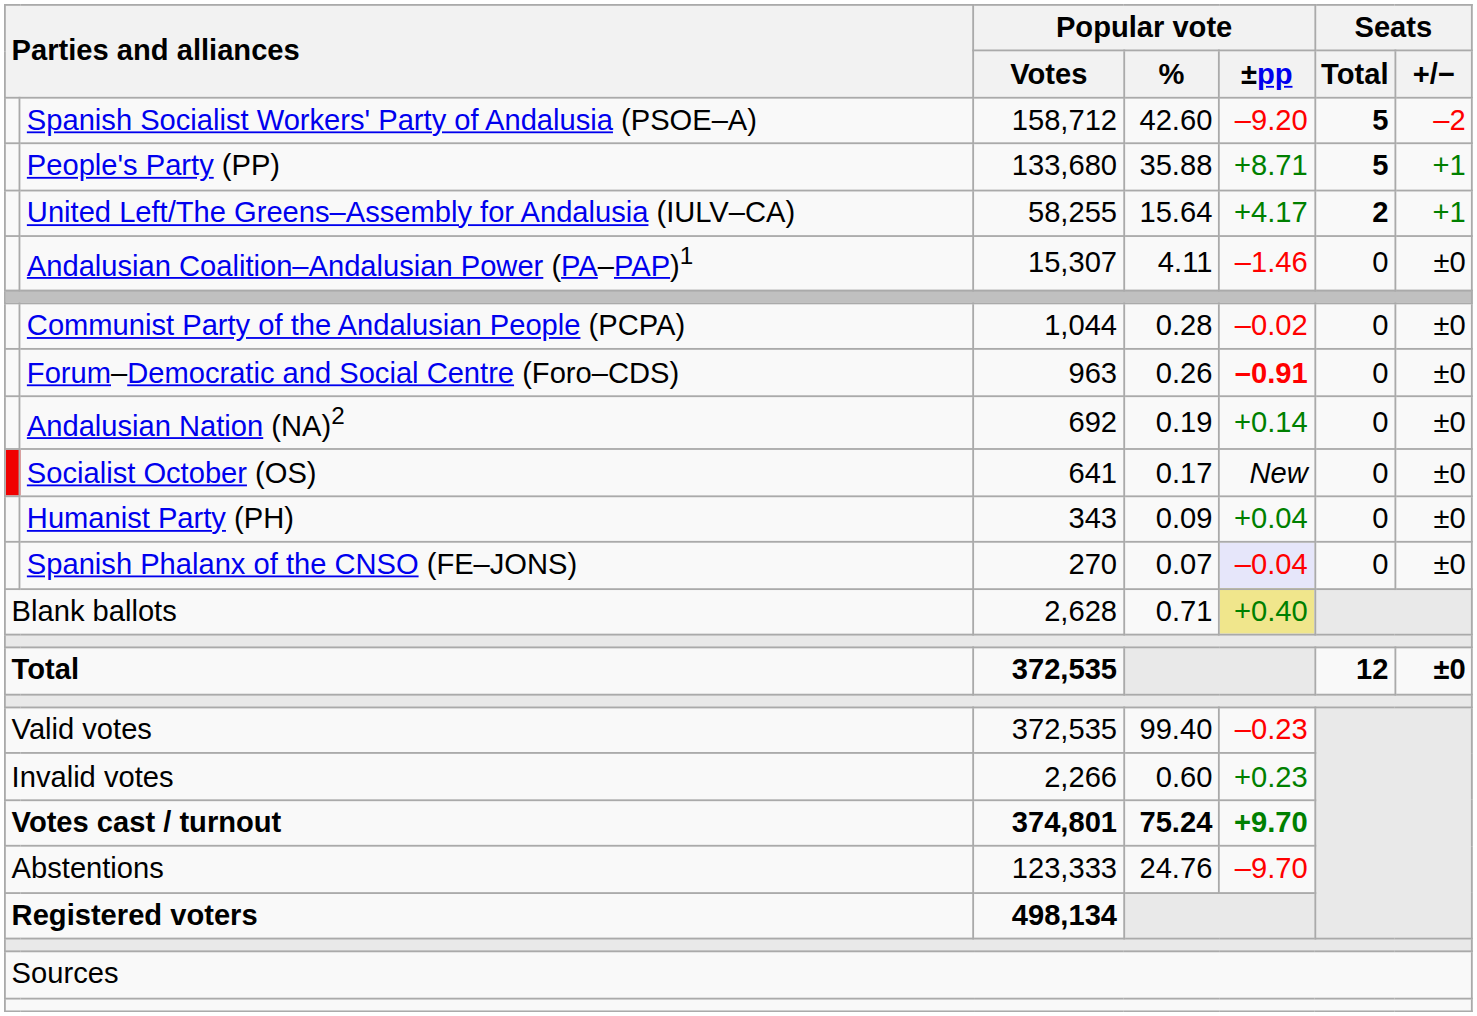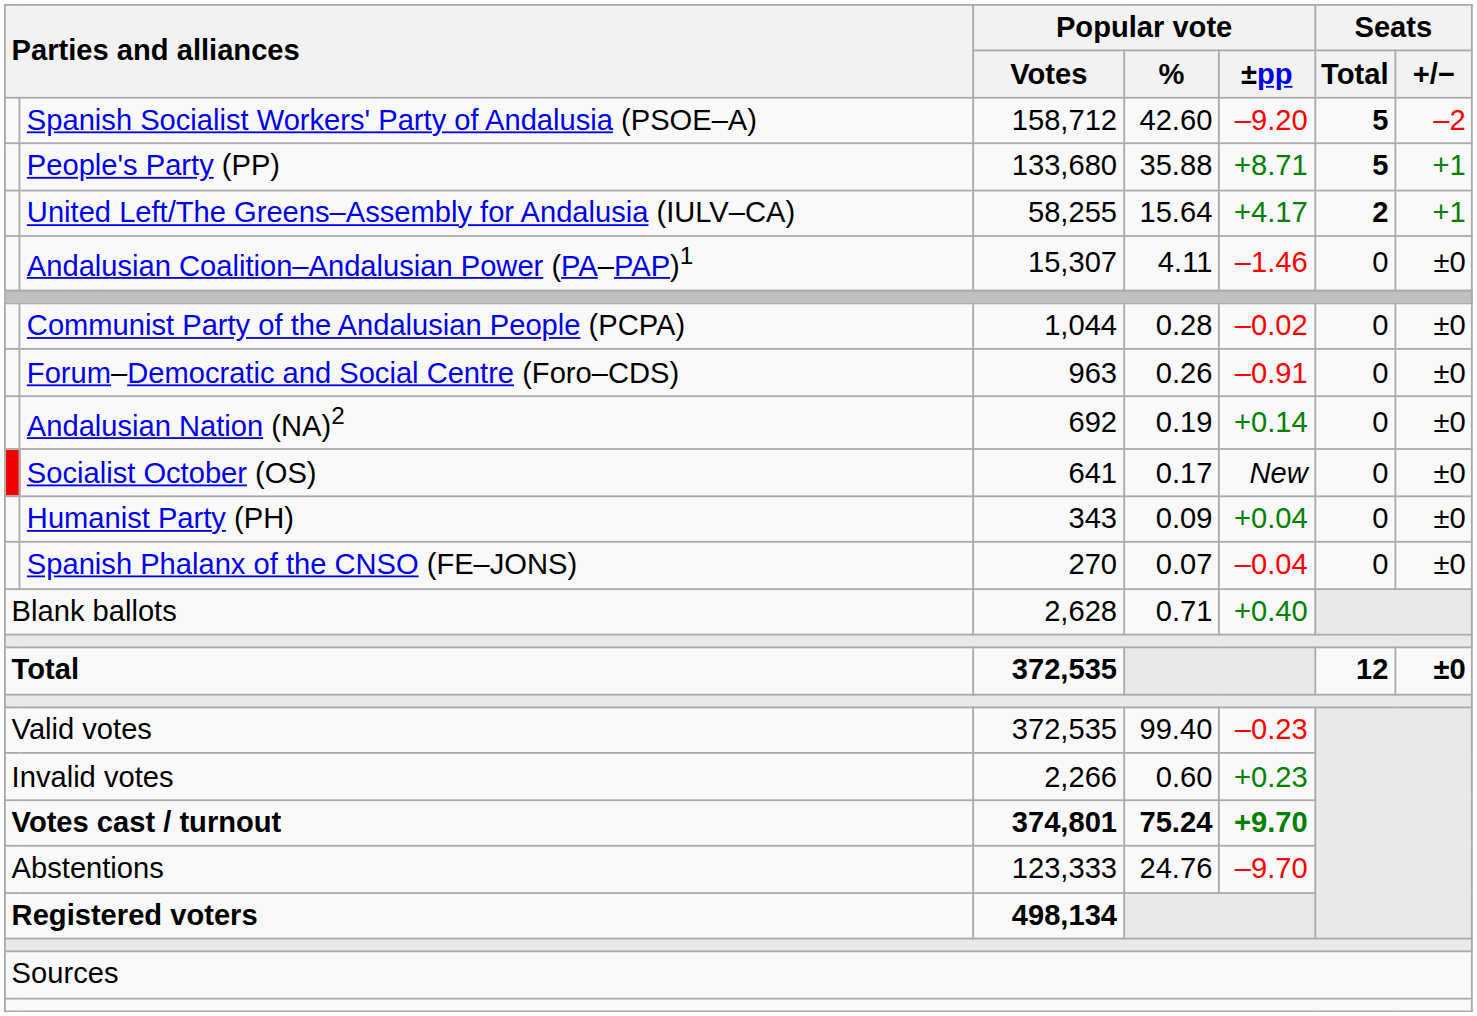(1271, 372) bold -> (1271, 372) normal
(1271, 564) lavender background -> (1271, 564) no background
(1271, 610) khaki background -> (1271, 610) no background
